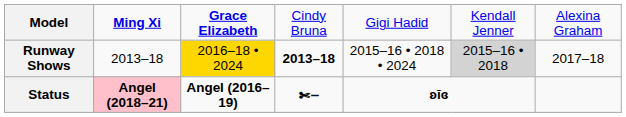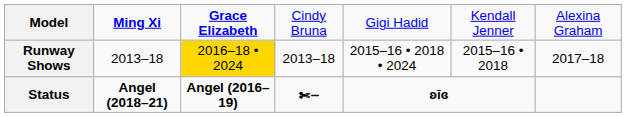(309, 58) bold -> (309, 58) normal
(493, 58) lightgrey background -> (493, 58) no background
(137, 94) pink background -> (137, 94) no background
